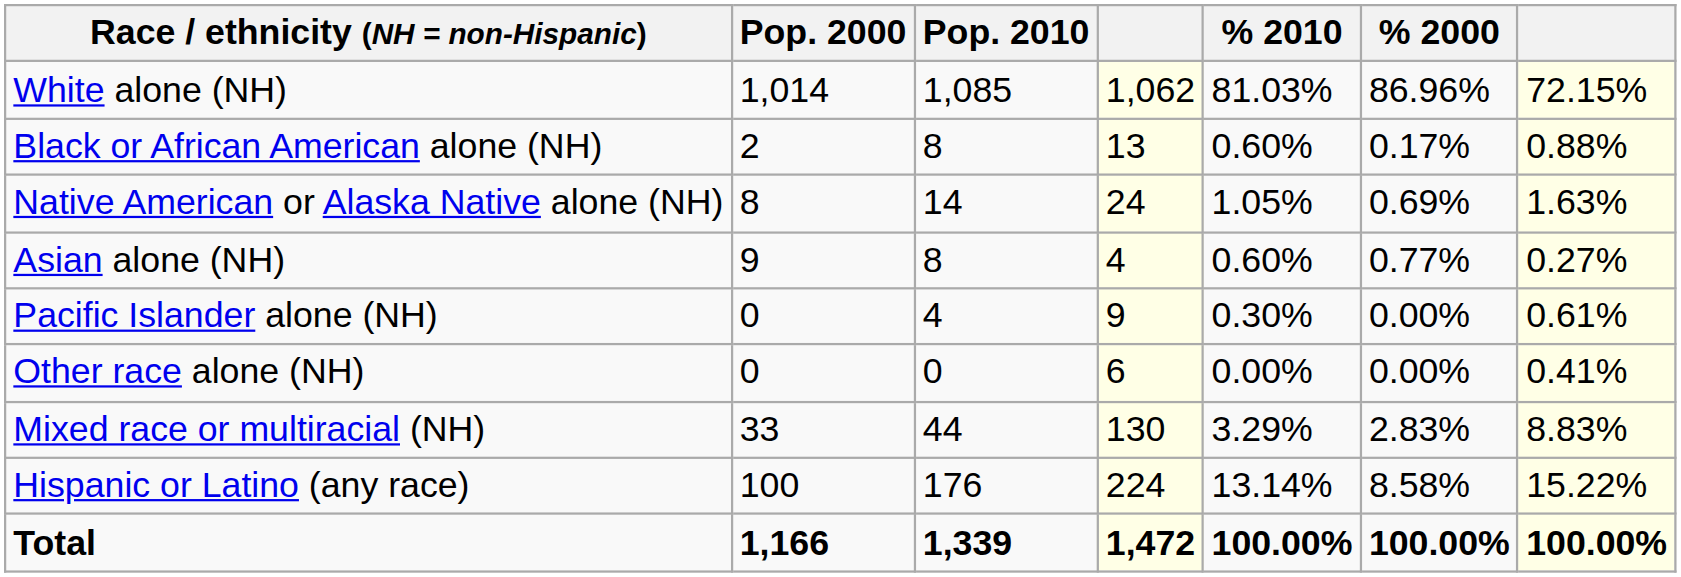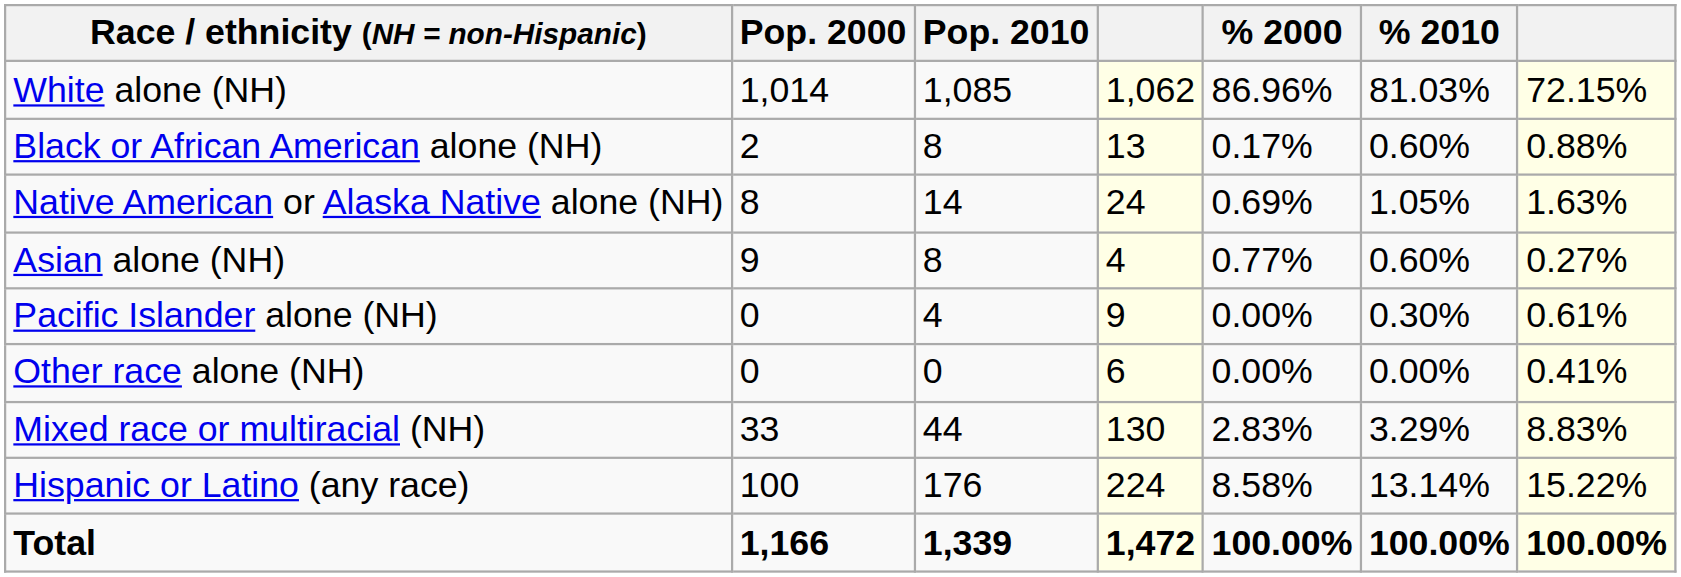columns swapped: (1439, 32) <-> (1282, 32)
